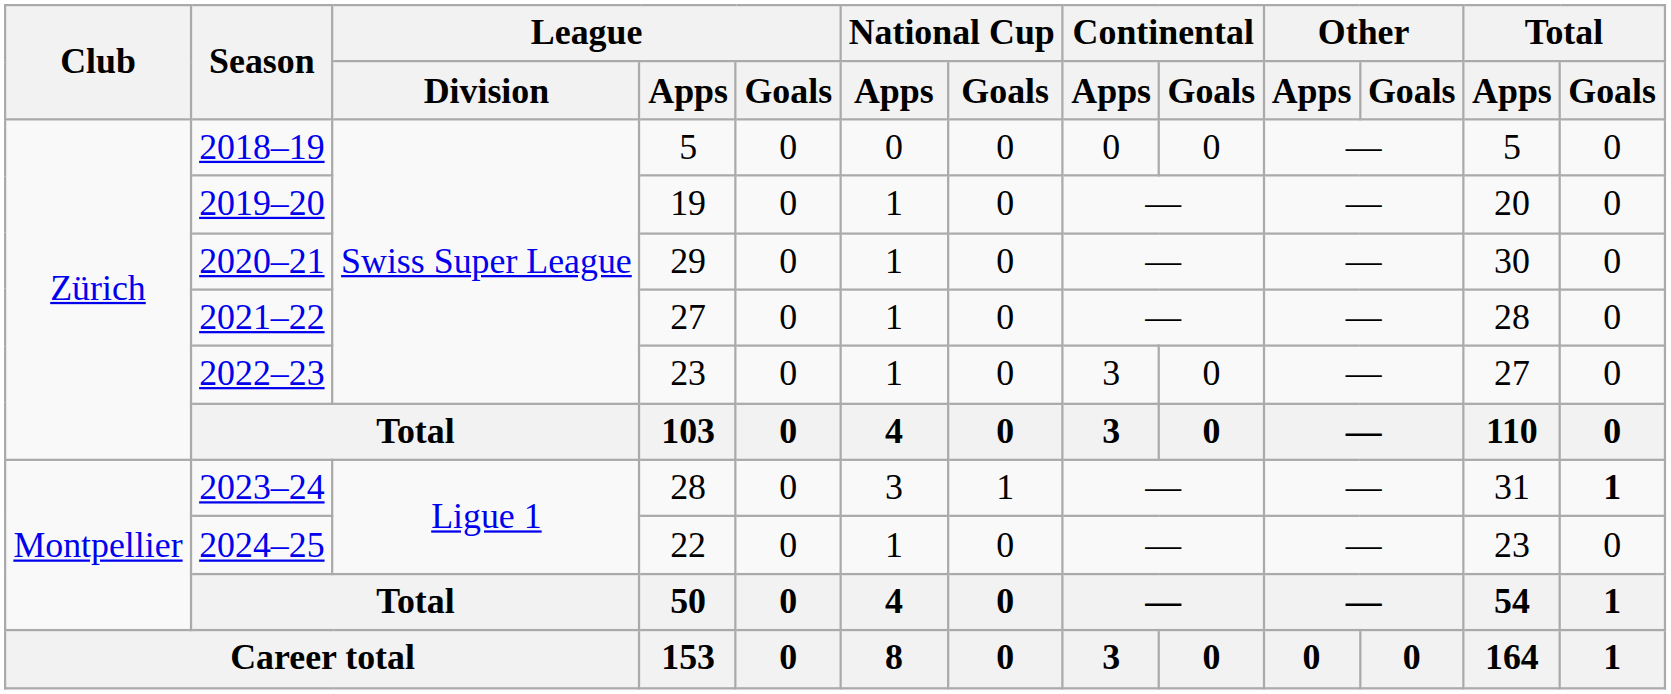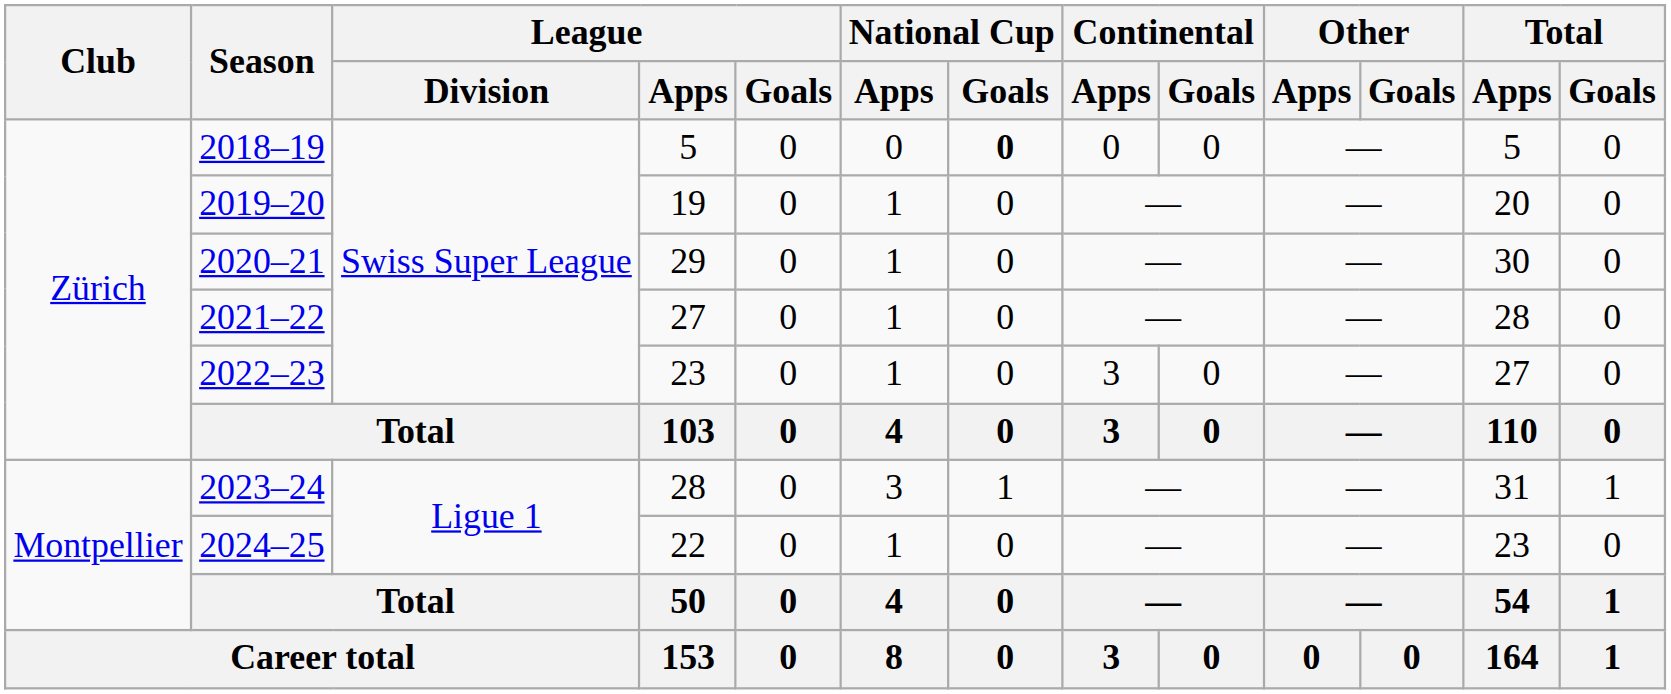(1005, 146) normal -> (1005, 146) bold
(1612, 487) bold -> (1612, 487) normal
